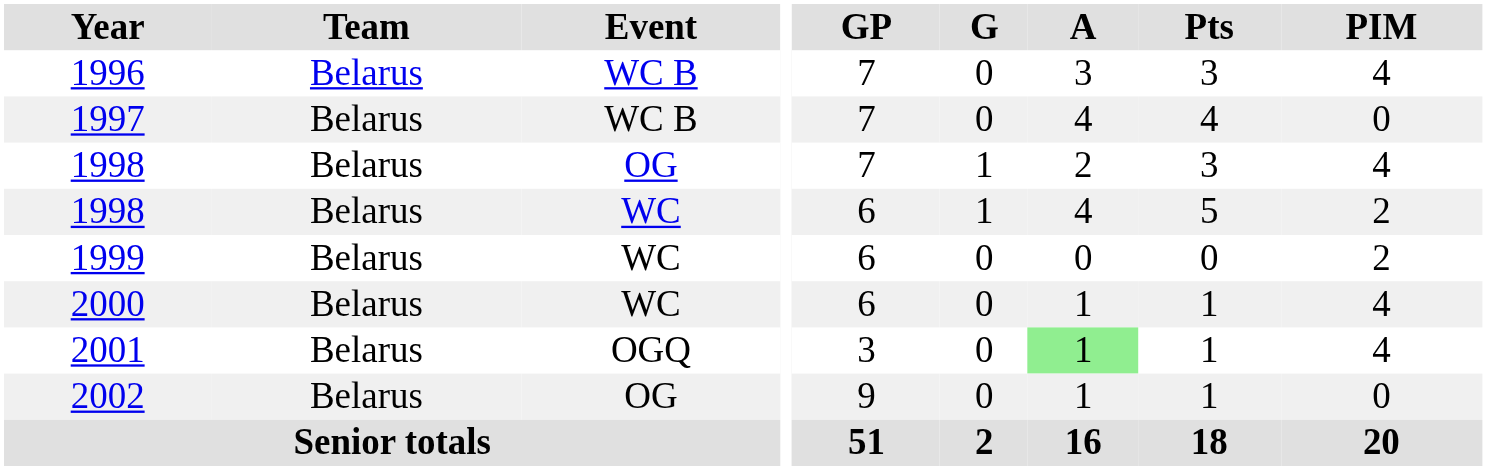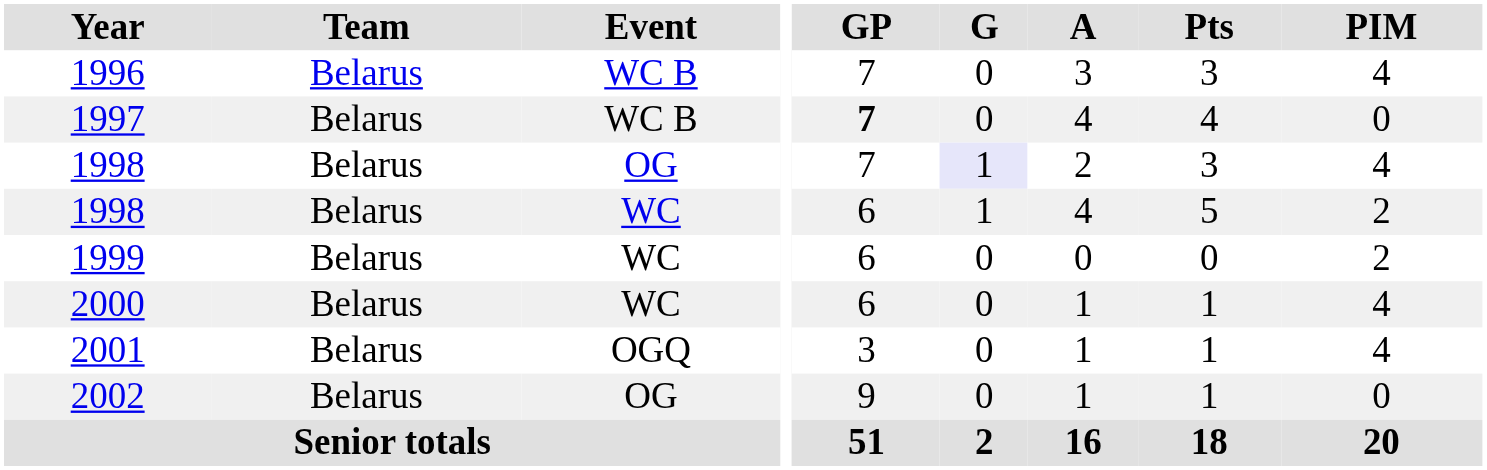(866, 118) normal -> (866, 118) bold
(984, 165) no background -> (984, 165) lavender background
(1083, 349) lightgreen background -> (1083, 349) no background
